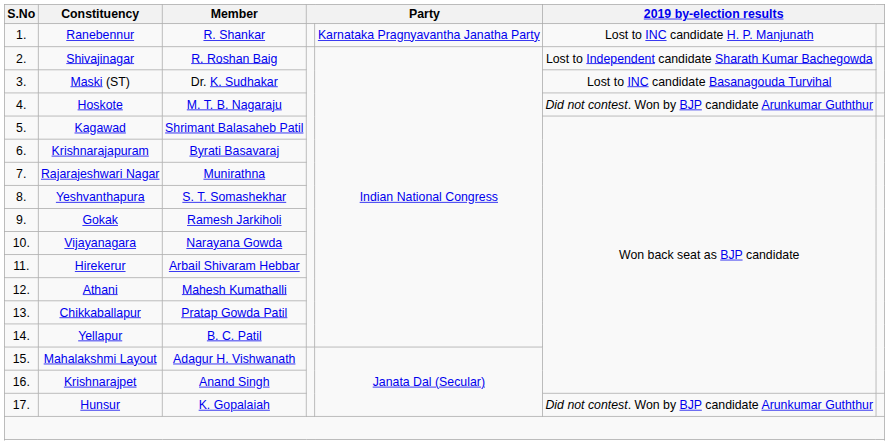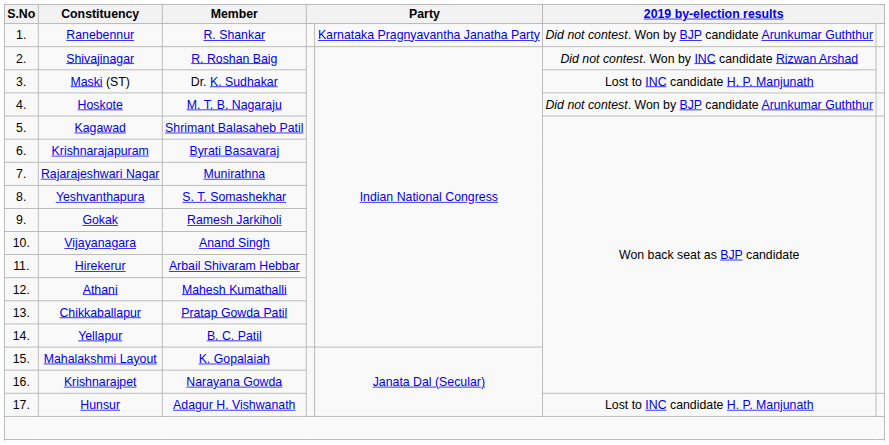(709, 35) Lost to INC candidate H. P. Manjunath -> (709, 35) Did not contest. Won by BJP candidate Arunkumar Guththur
(709, 58) Lost to Independent candidate Sharath Kumar Bachegowda -> (709, 58) Did not contest. Won by INC candidate Rizwan Arshad
(709, 81) Lost to INC candidate Basanagouda Turvihal -> (709, 81) Lost to INC candidate H. P. Manjunath
(234, 243) Narayana Gowda -> (234, 243) Anand Singh
(234, 358) Adagur H. Vishwanath -> (234, 358) K. Gopalaiah
(234, 382) Anand Singh -> (234, 382) Narayana Gowda
(234, 405) K. Gopalaiah -> (234, 405) Adagur H. Vishwanath
(709, 405) Did not contest. Won by BJP candidate Arunkumar Guththur -> (709, 405) Lost to INC candidate H. P. Manjunath
